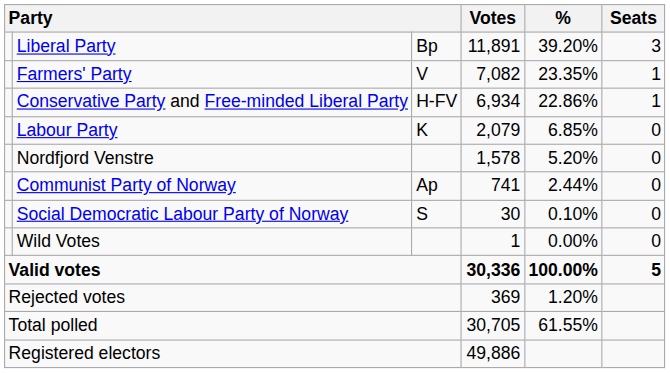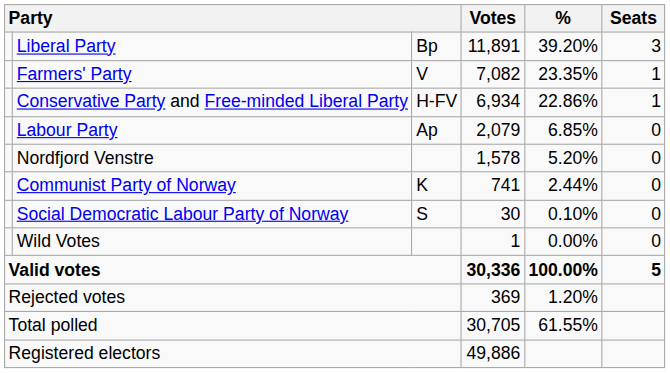(422, 130) K -> (427, 130) Ap
(427, 185) Ap -> (422, 185) K
